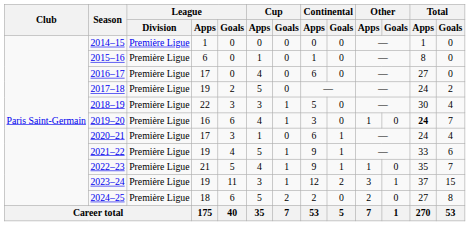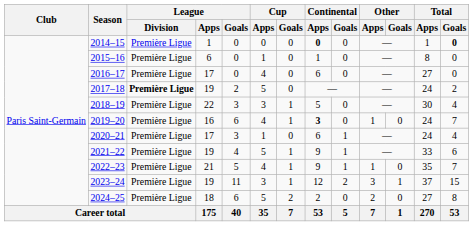(314, 43) normal -> (318, 43) bold
(450, 43) normal -> (454, 43) bold
(159, 89) normal -> (161, 89) bold
(314, 120) normal -> (318, 120) bold
(423, 120) bold -> (427, 120) normal
